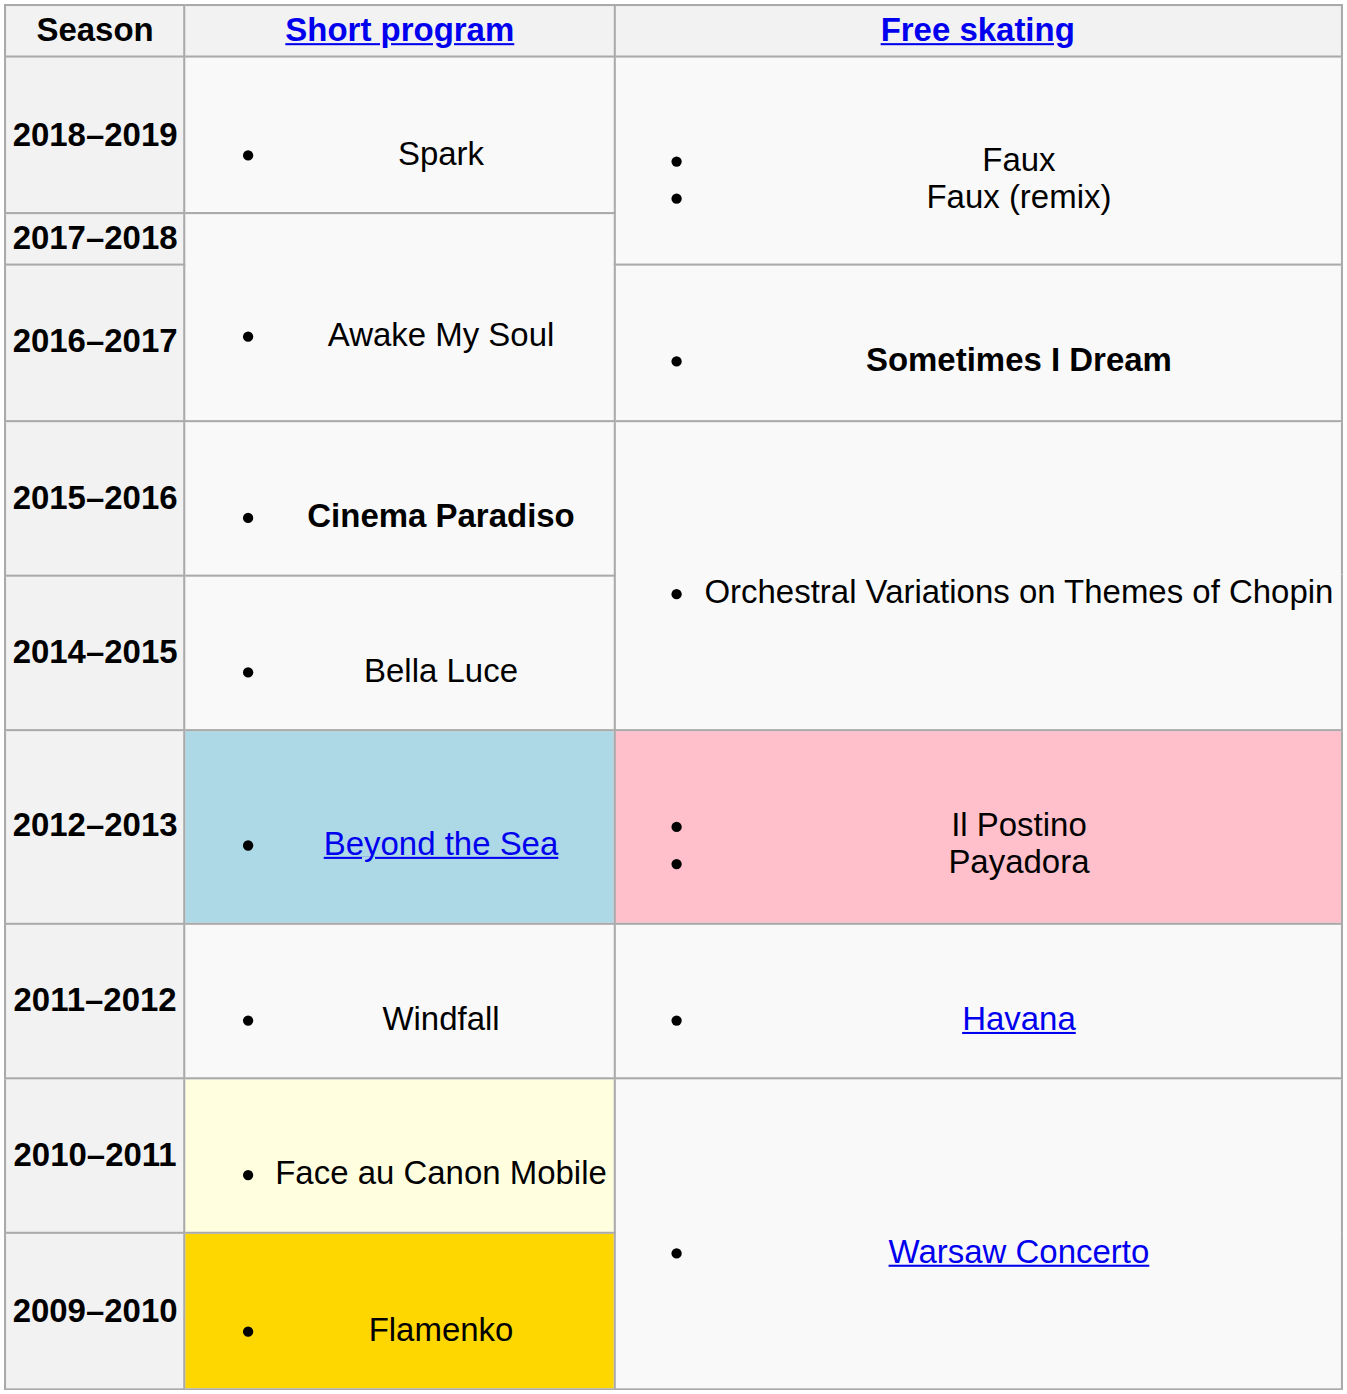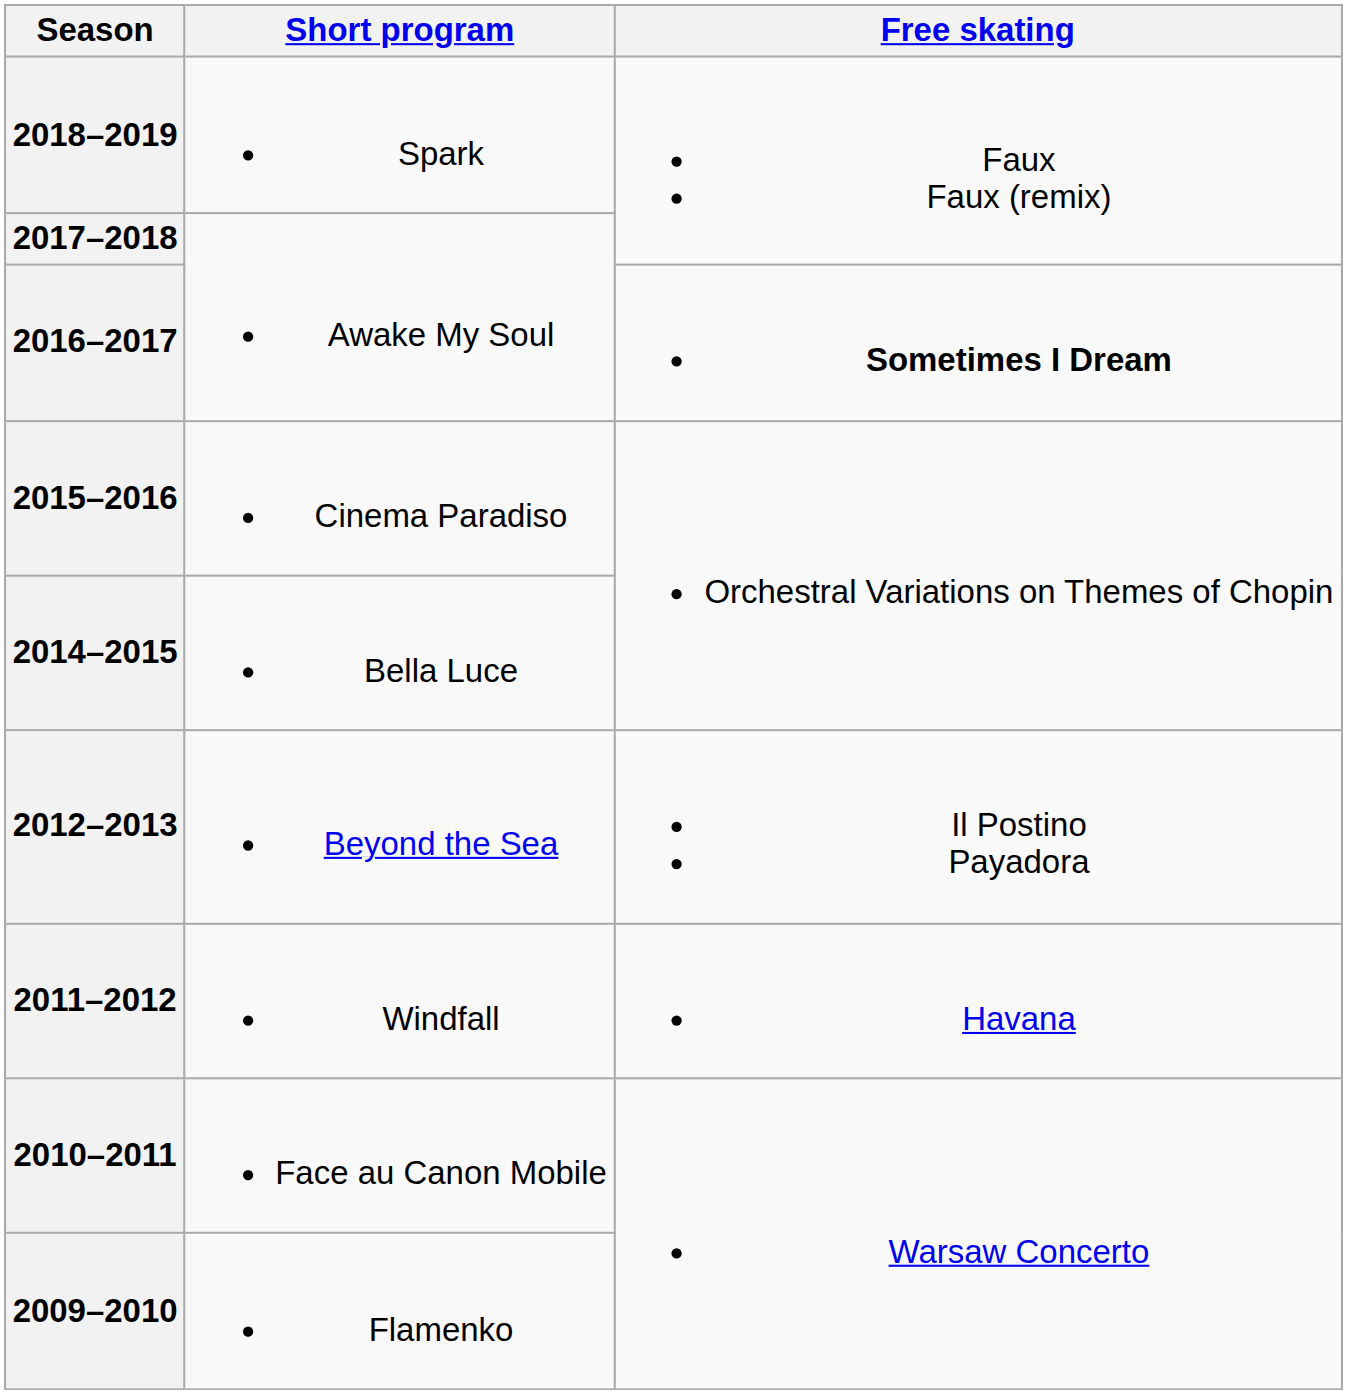(400, 516) bold -> (400, 516) normal
(400, 845) lightblue background -> (400, 845) no background
(978, 845) pink background -> (978, 845) no background
(400, 1174) lightyellow background -> (400, 1174) no background
(400, 1330) gold background -> (400, 1330) no background
